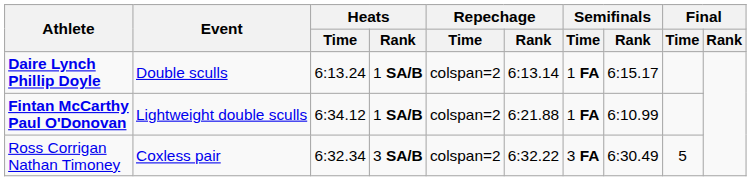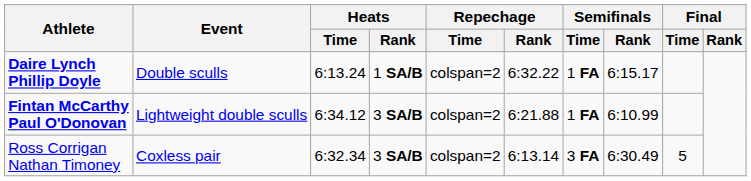(533, 73) 6:13.14 -> (533, 73) 6:32.22
(398, 114) 1 SA/B -> (398, 114) 3 SA/B
(533, 156) 6:32.22 -> (533, 156) 6:13.14
